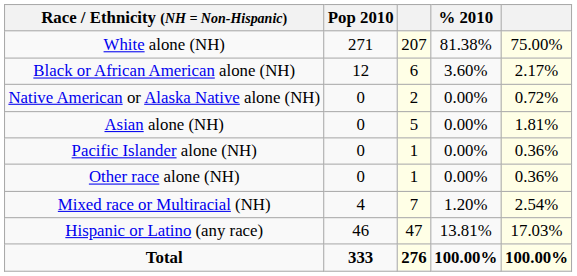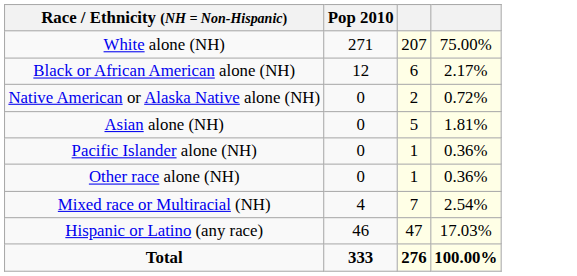- column: (466, 17)
